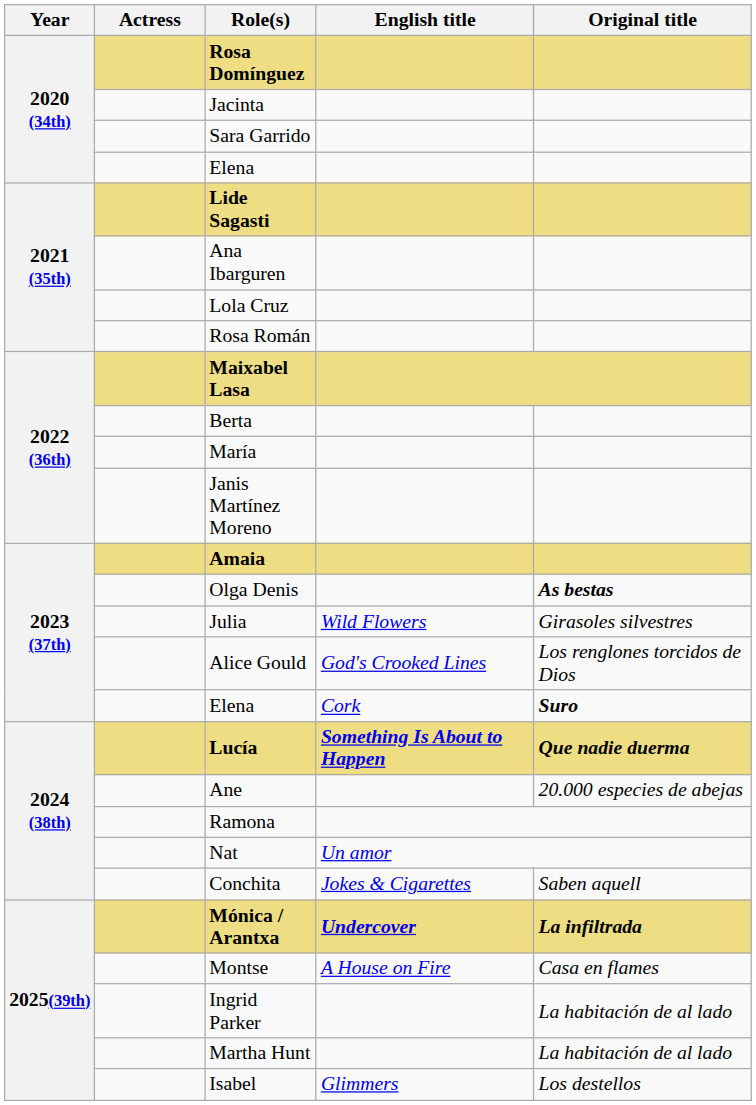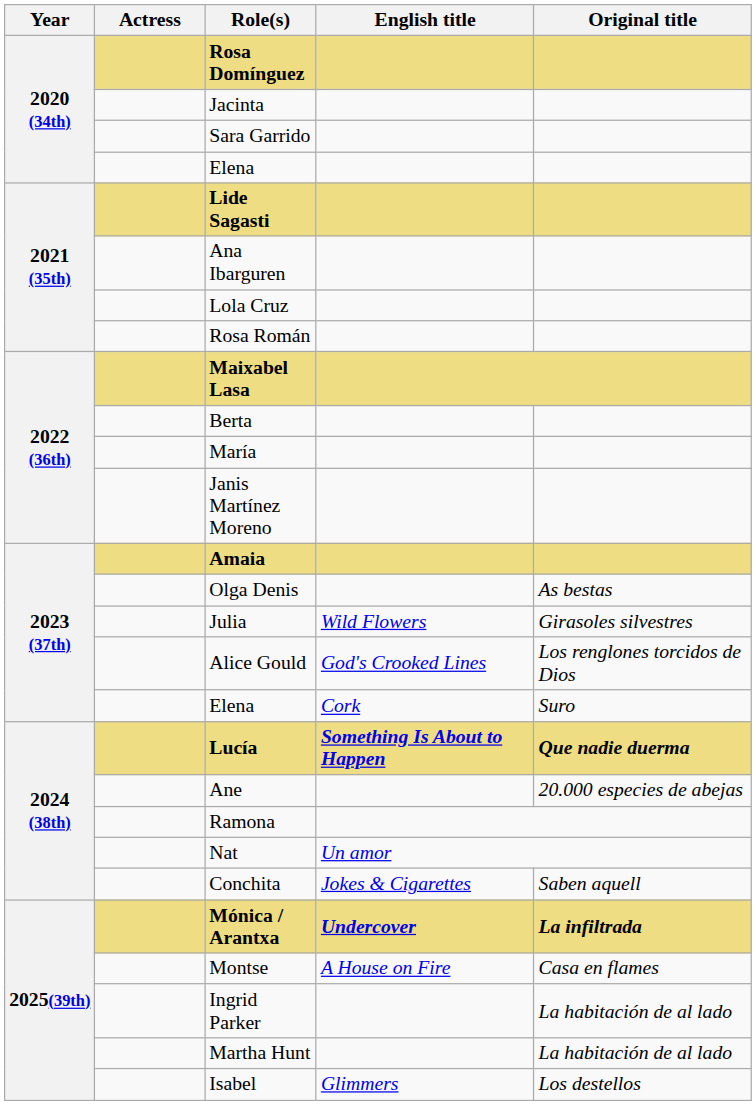(576, 589) bold -> (575, 589) normal
(558, 705) bold -> (557, 705) normal
